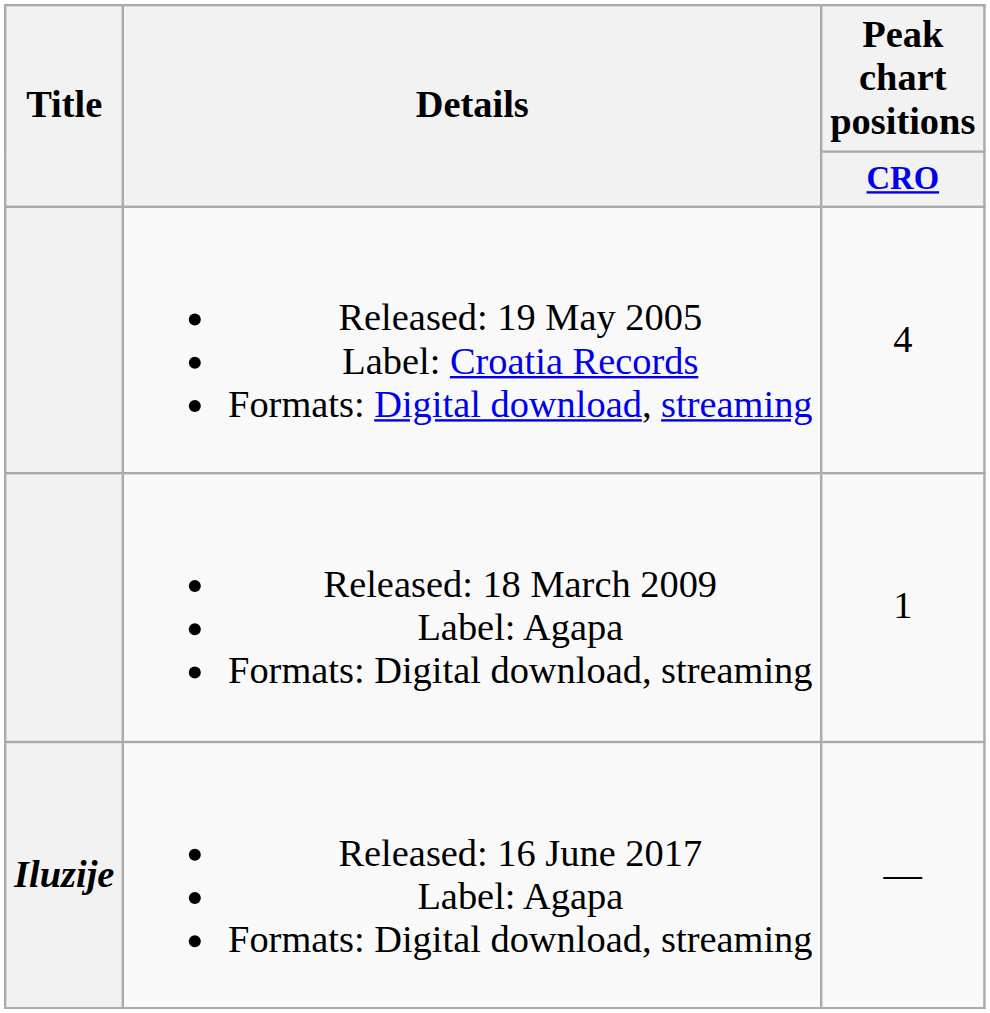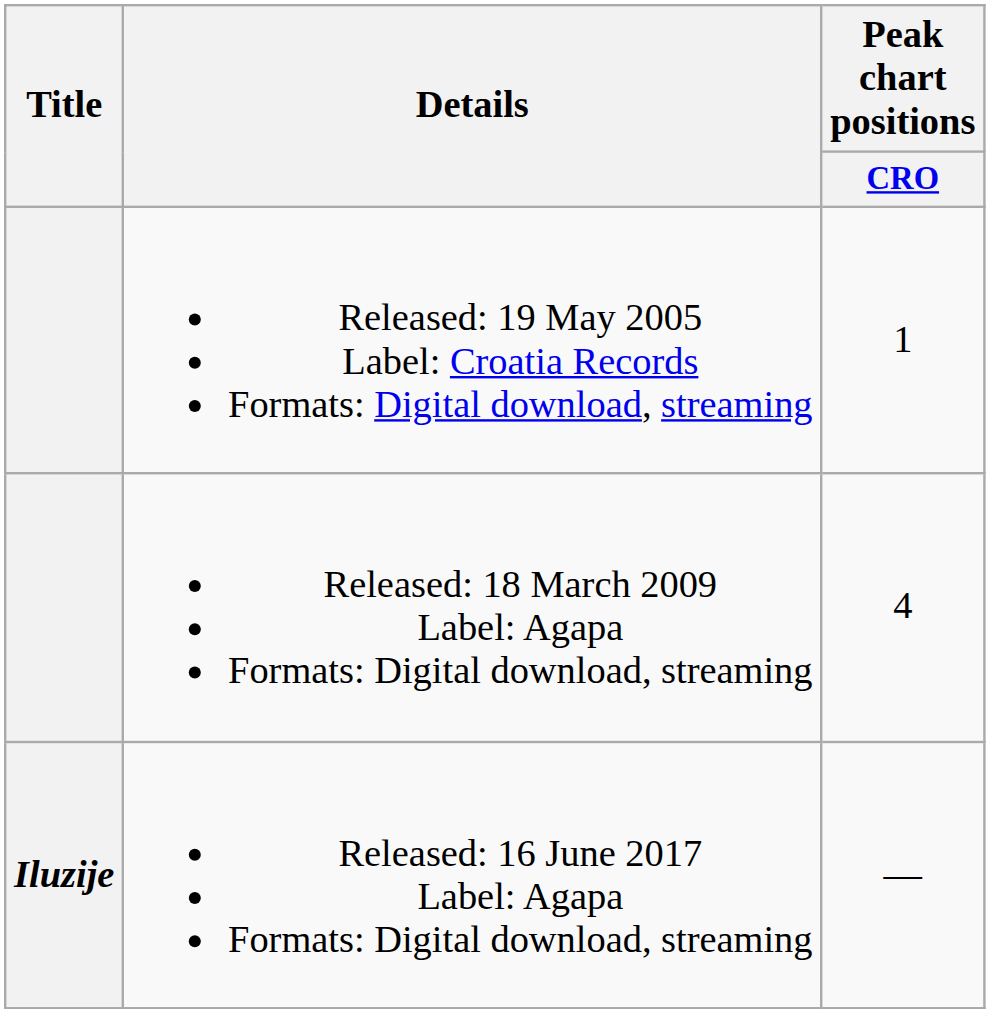(903, 339) 4 -> (903, 339) 1
(903, 606) 1 -> (903, 606) 4
